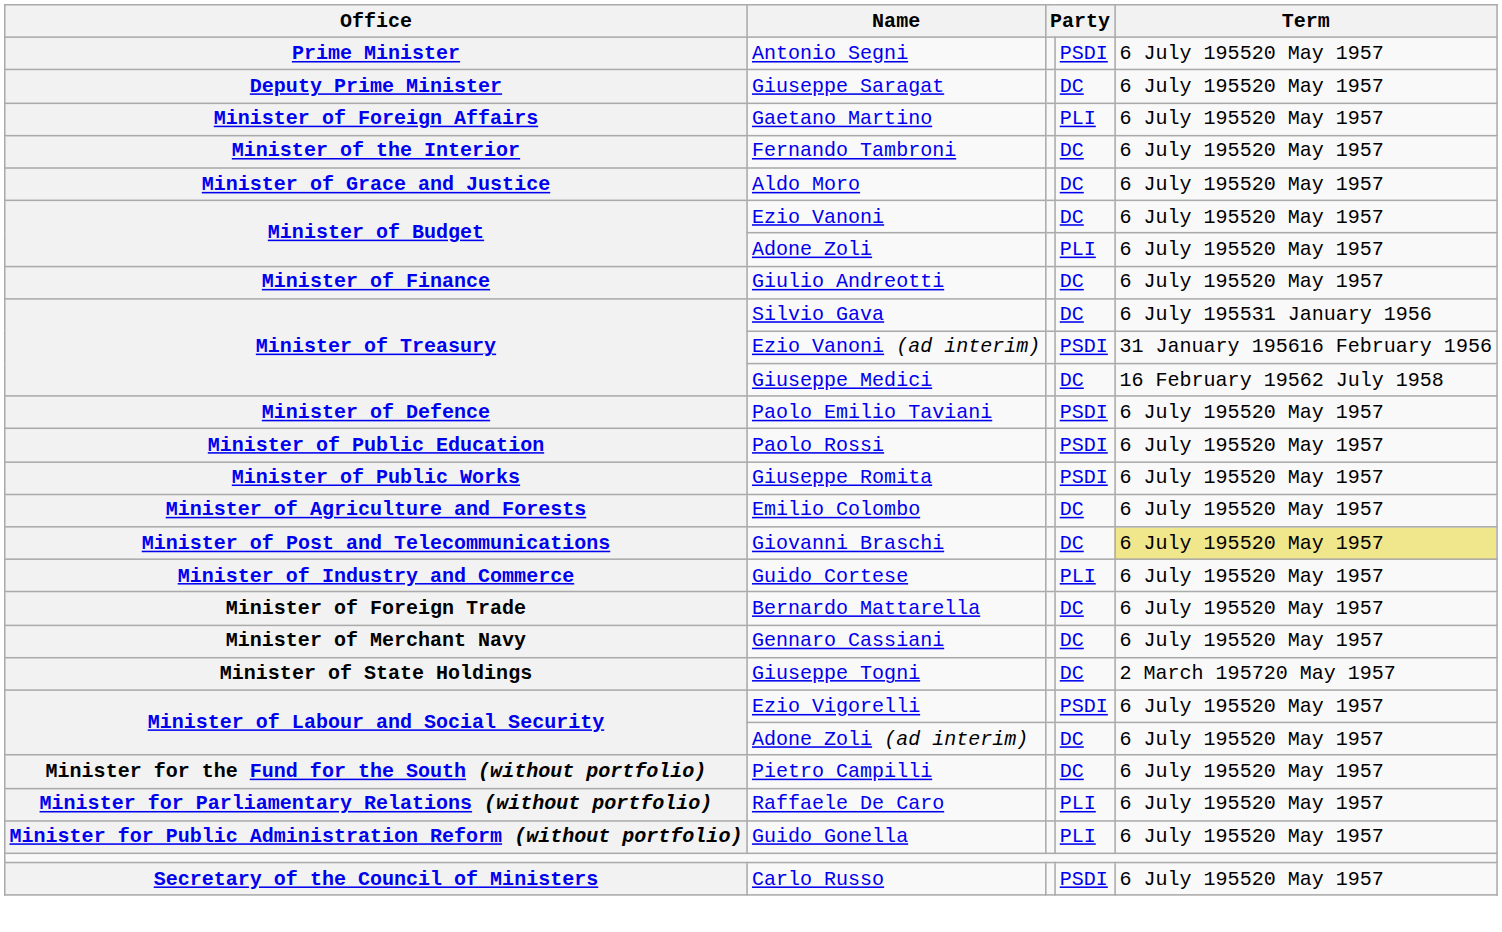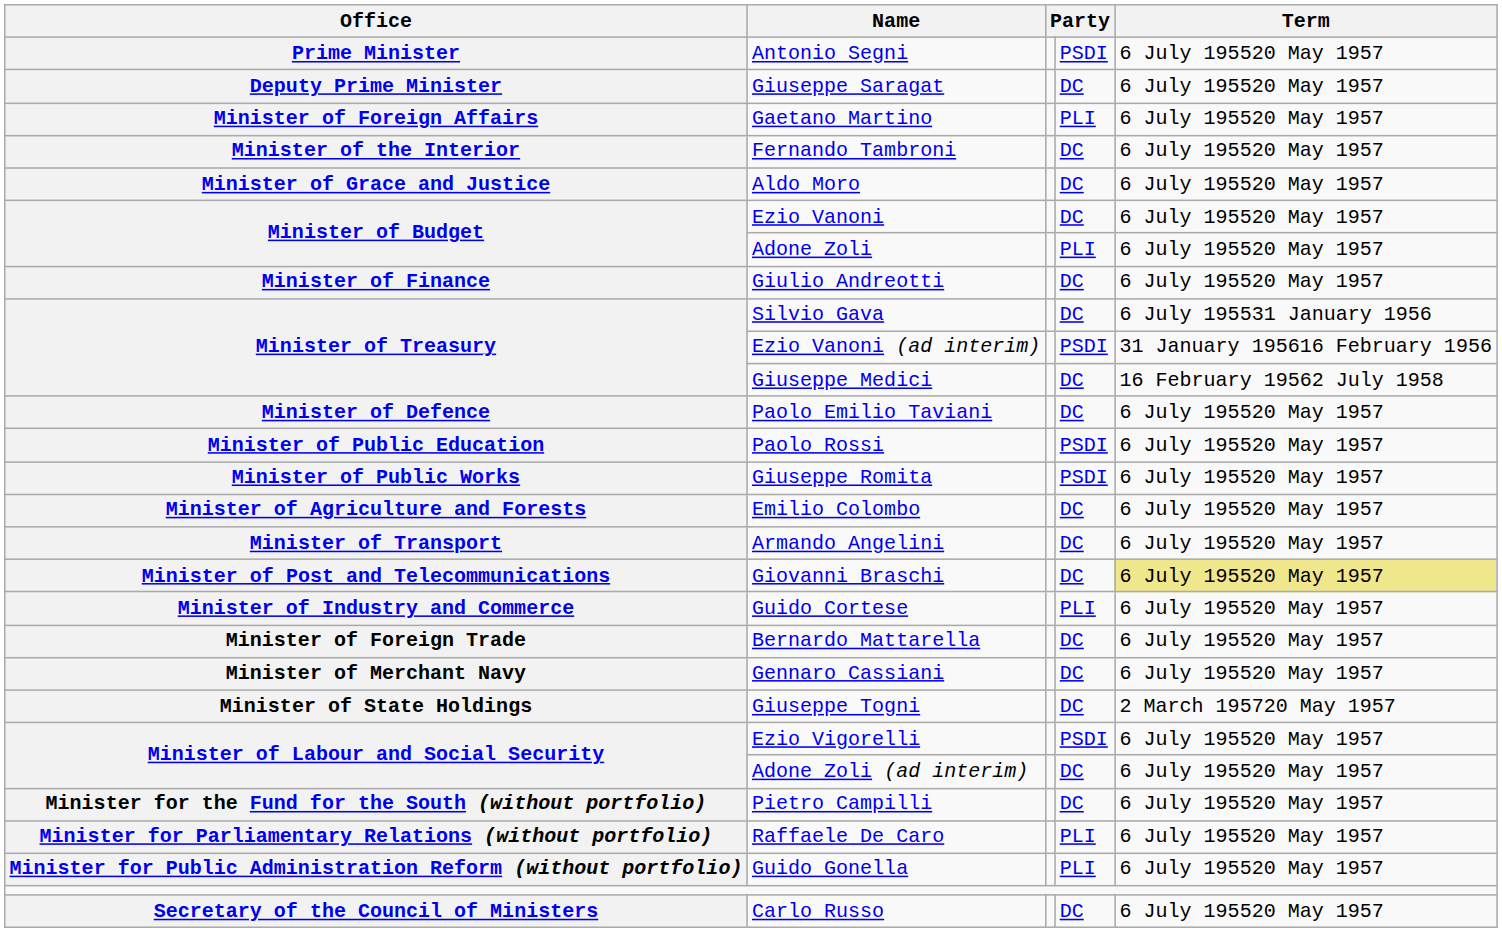(1084, 413) PSDI -> (1072, 413) DC
+ row: (848, 543)
(1084, 879) PSDI -> (1072, 912) DC
